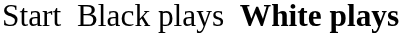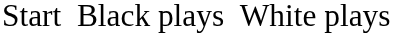(319, 15) bold -> (315, 15) normal
